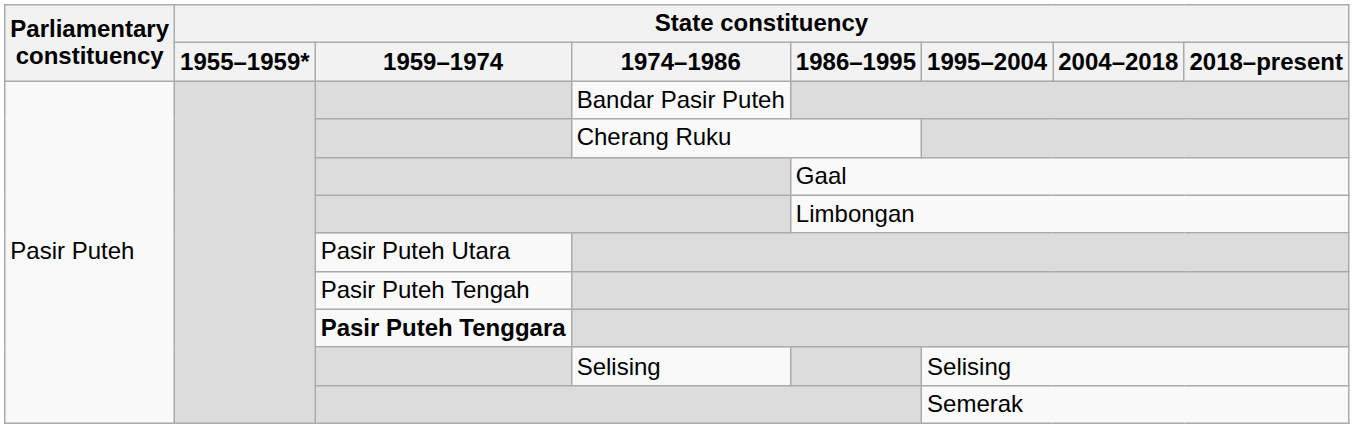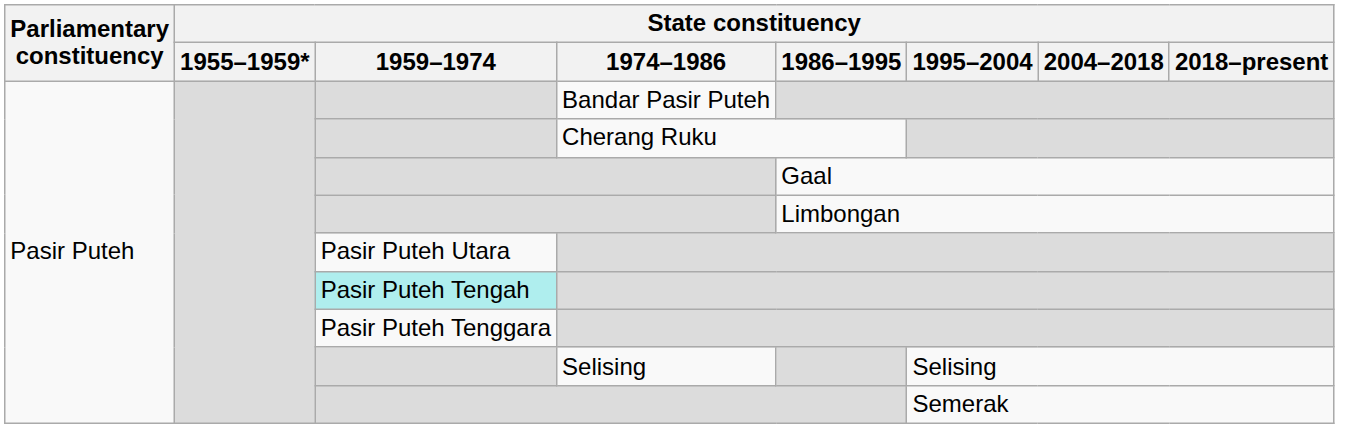(425, 289) no background -> (425, 289) paleturquoise background
(443, 328) bold -> (436, 328) normal
